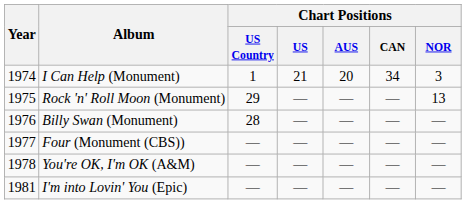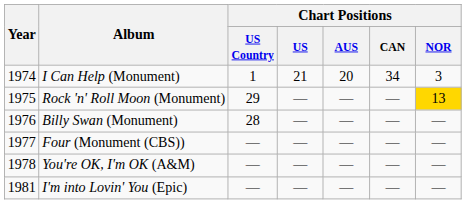(439, 98) no background -> (439, 98) gold background
